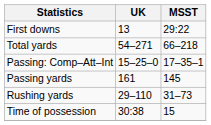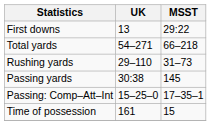rows swapped: (40, 95) <-> (60, 62)
(127, 79) 161 -> (131, 79) 30:38
(131, 112) 30:38 -> (127, 112) 161
